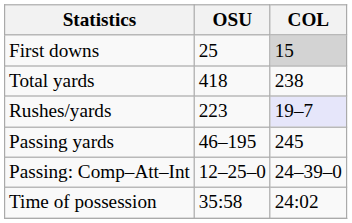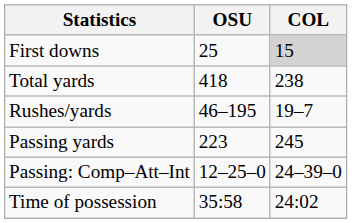(213, 111) 223 -> (228, 111) 46–195
(294, 111) lavender background -> (294, 111) no background
(228, 141) 46–195 -> (213, 141) 223
